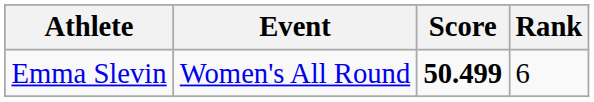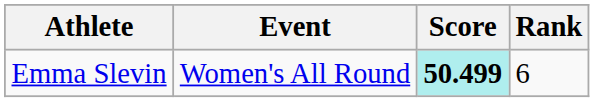(463, 72) no background -> (463, 72) paleturquoise background
